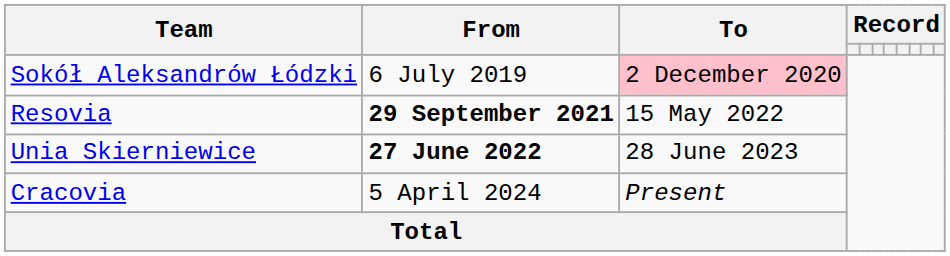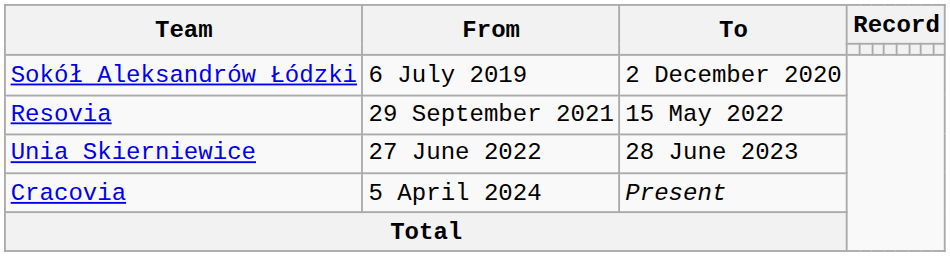(734, 75) pink background -> (734, 75) no background
(491, 114) bold -> (491, 114) normal
(455, 154) bold -> (455, 154) normal
